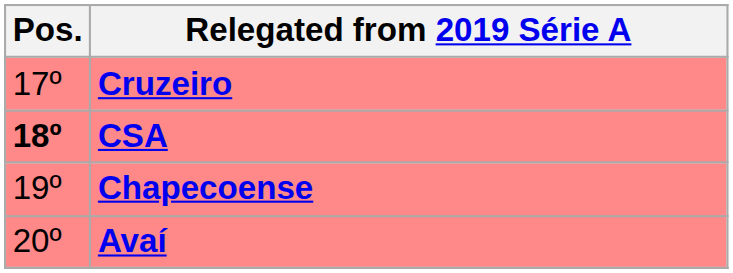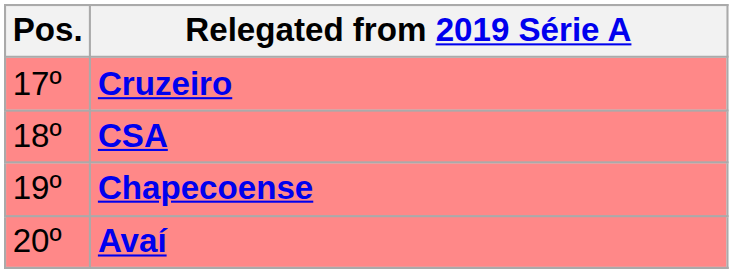(37, 135) bold -> (37, 135) normal
